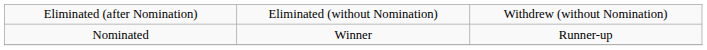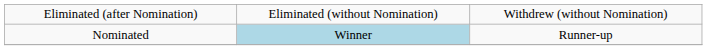(353, 34) no background -> (353, 34) lightblue background
